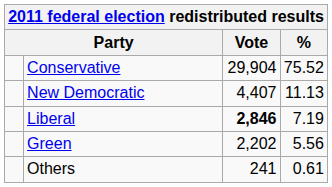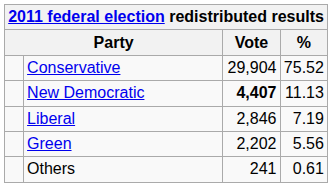(256, 93) normal -> (256, 93) bold
(256, 118) bold -> (256, 118) normal
